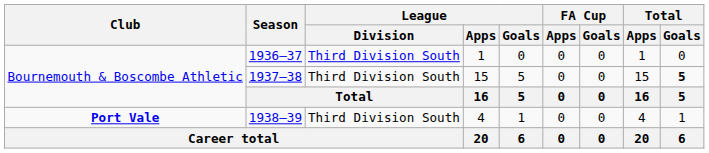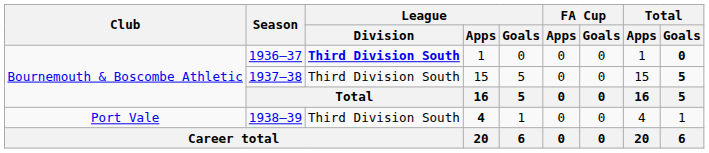(384, 56) normal -> (384, 56) bold
(682, 56) normal -> (682, 56) bold
(125, 118) bold -> (125, 118) normal
(481, 118) normal -> (481, 118) bold
